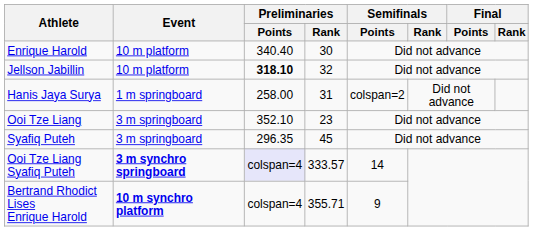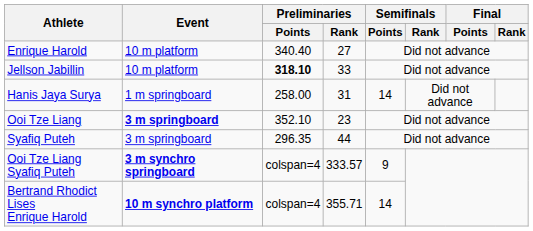(326, 51) 30 -> (344, 51) 27
(326, 70) 32 -> (344, 70) 33
(377, 95) colspan=2 -> (385, 95) 14
(159, 121) normal -> (172, 121) bold
(326, 140) 45 -> (344, 140) 44
(275, 165) lavender background -> (293, 165) no background
(377, 165) 14 -> (385, 165) 9
(377, 204) 9 -> (385, 204) 14
